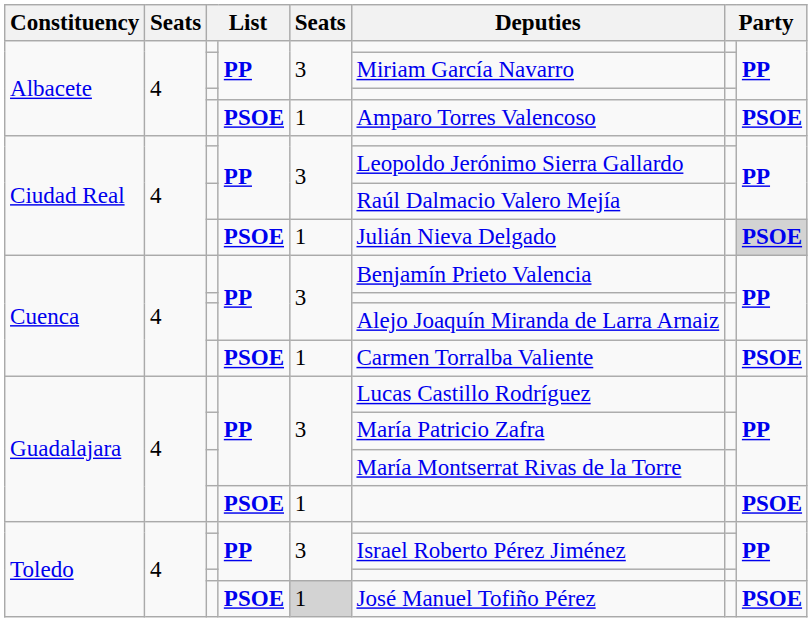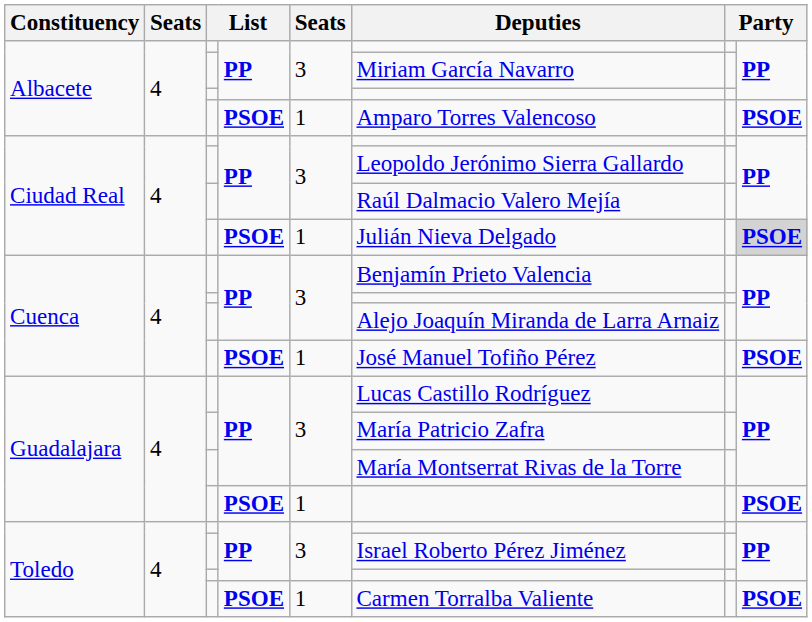(475, 357) Carmen Torralba Valiente -> (476, 357) José Manuel Tofiño Pérez
(300, 598) lightgrey background -> (300, 598) no background
(476, 598) José Manuel Tofiño Pérez -> (475, 598) Carmen Torralba Valiente
